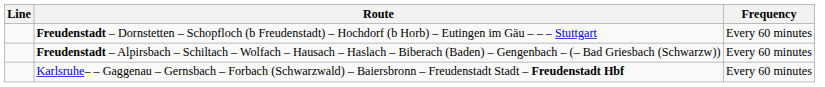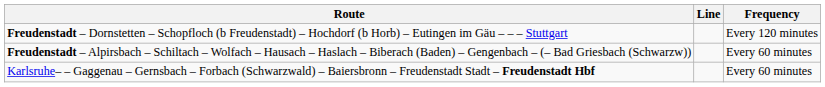columns swapped: (19, 14) <-> (378, 14)
(769, 33) Every 60 minutes -> (772, 33) Every 120 minutes
